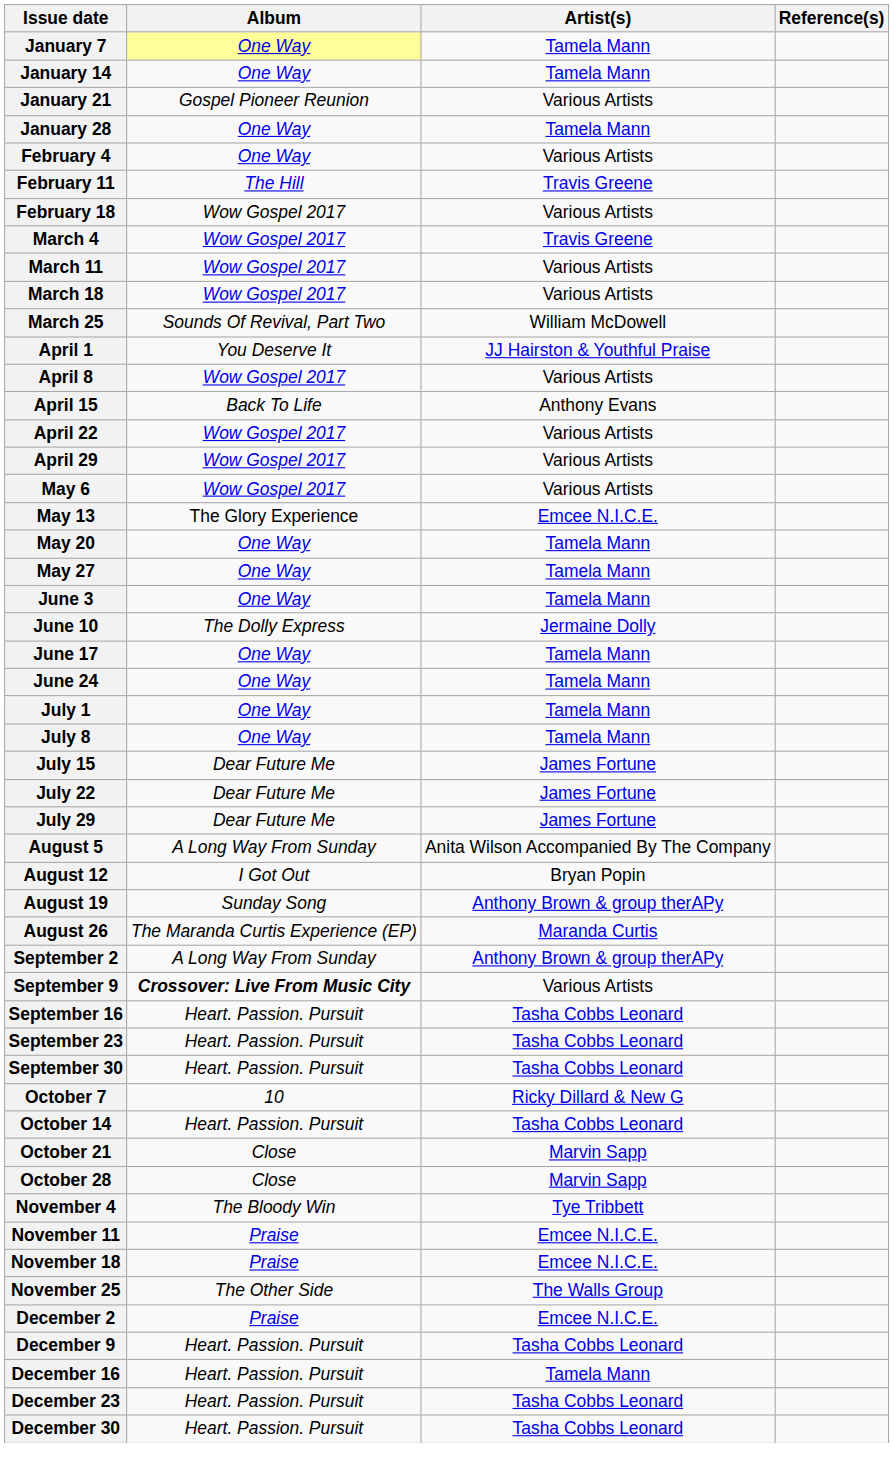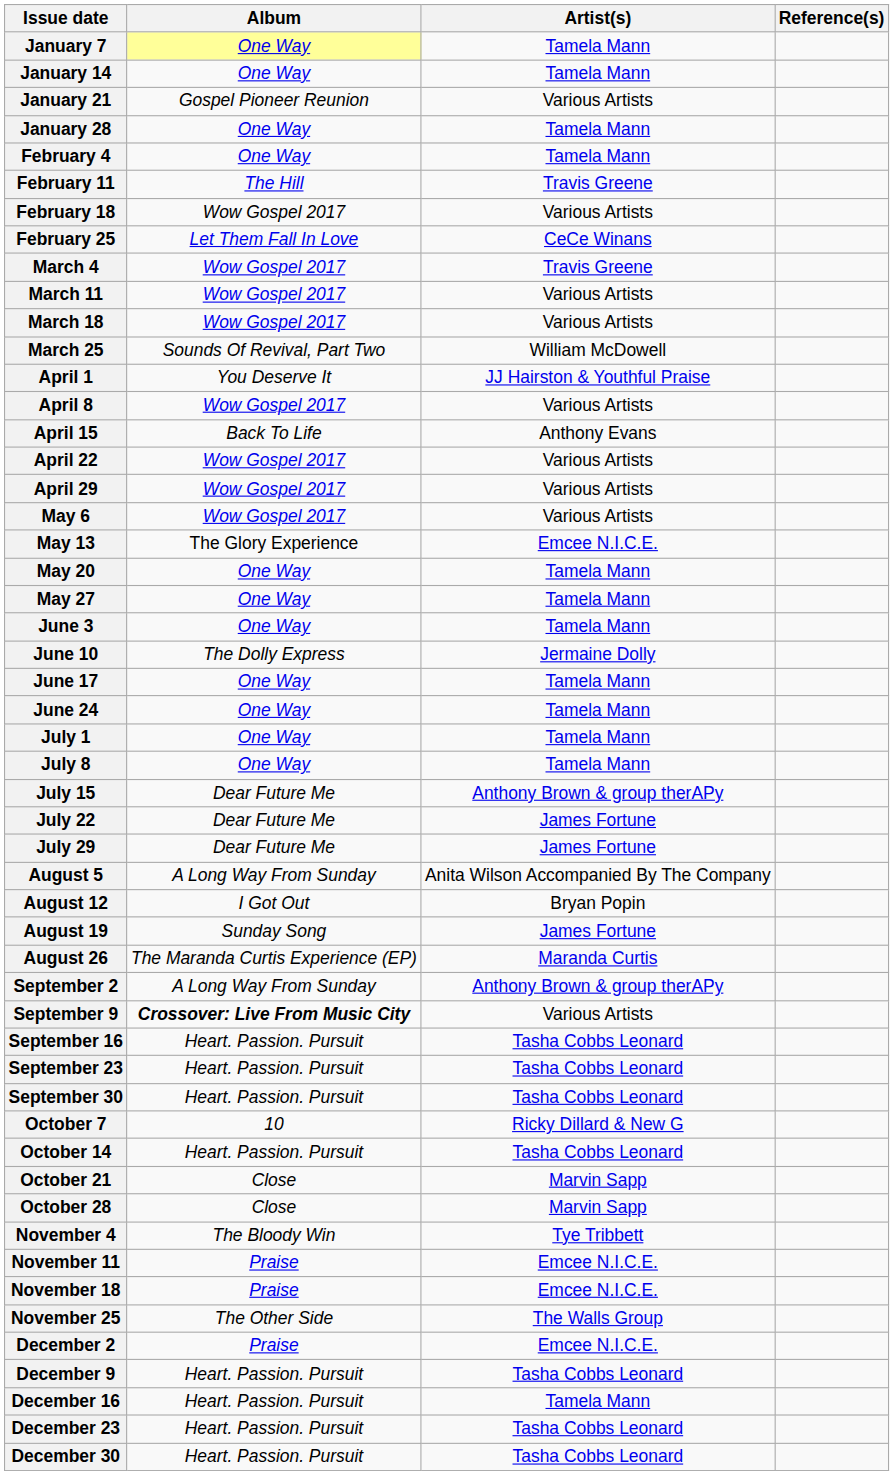(598, 156) Various Artists -> (598, 156) Tamela Mann
+ row: (66, 239)
(598, 765) James Fortune -> (598, 792) Anthony Brown & group therAPy
(598, 903) Anthony Brown & group therAPy -> (598, 931) James Fortune
